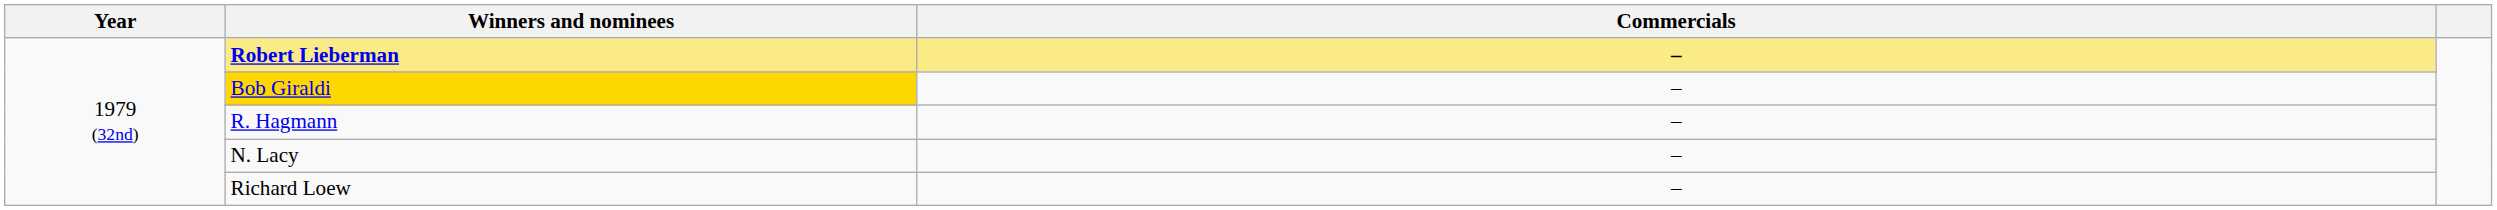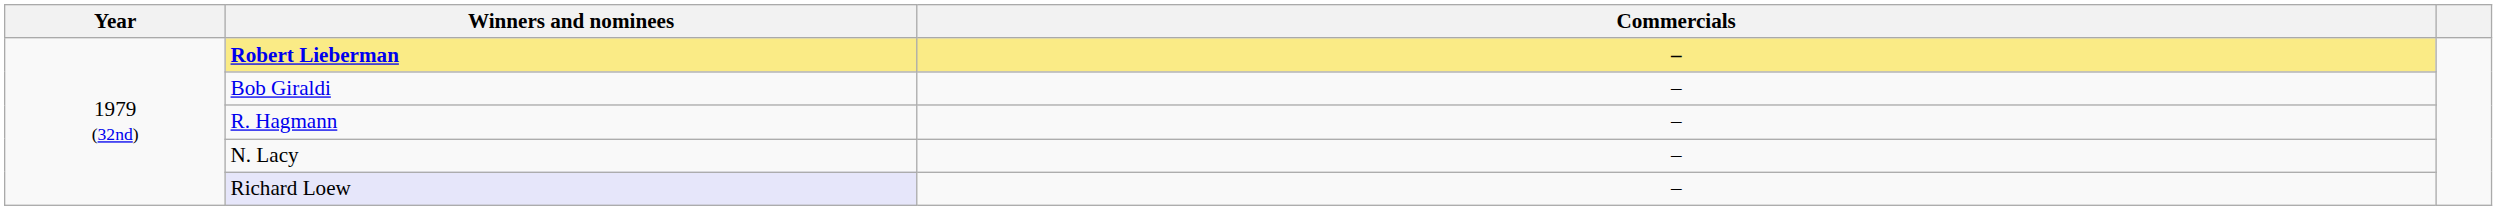(281, 88) gold background -> (281, 88) no background
(291, 188) no background -> (291, 188) lavender background
